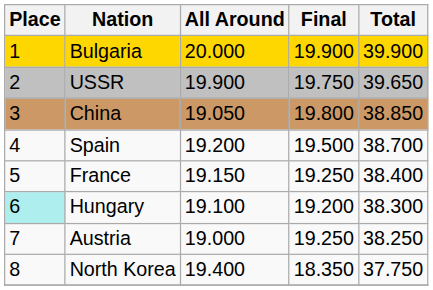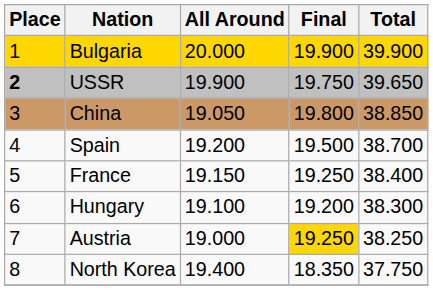(15, 82) normal -> (15, 82) bold
(15, 207) paleturquoise background -> (15, 207) no background
(324, 238) no background -> (324, 238) gold background
